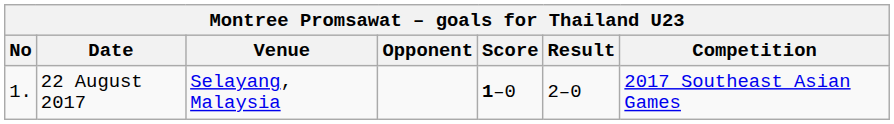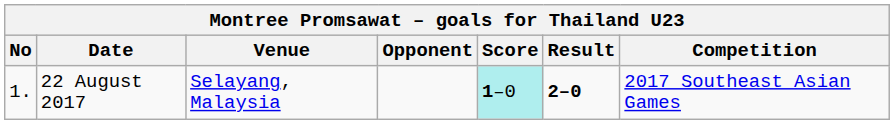(499, 92) no background -> (499, 92) paleturquoise background
(564, 92) normal -> (564, 92) bold
